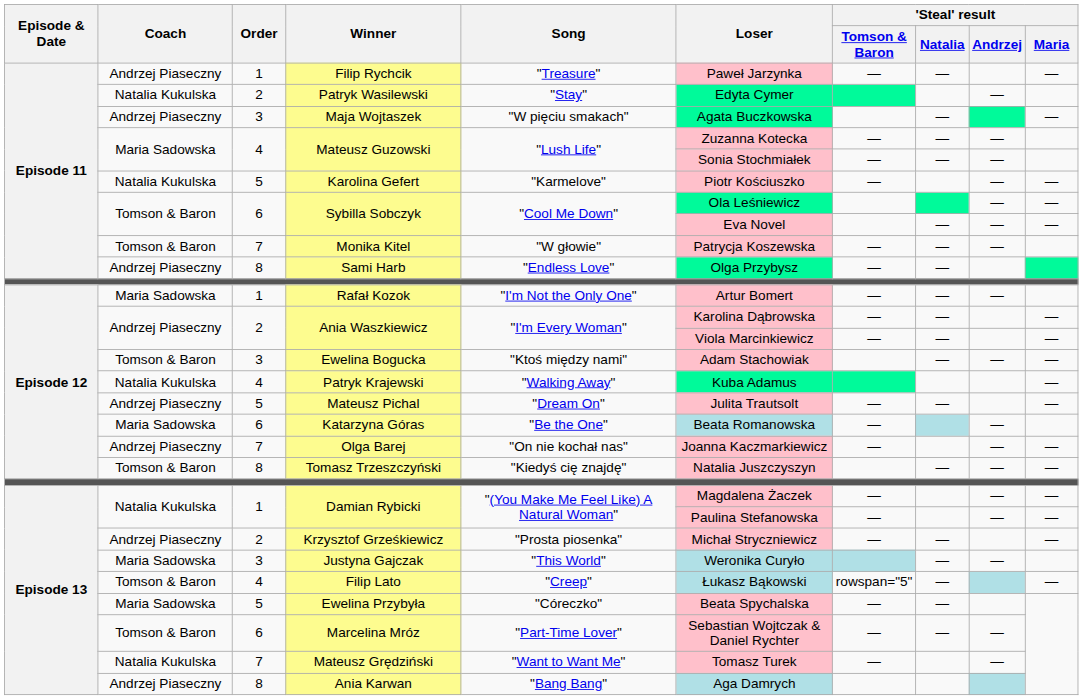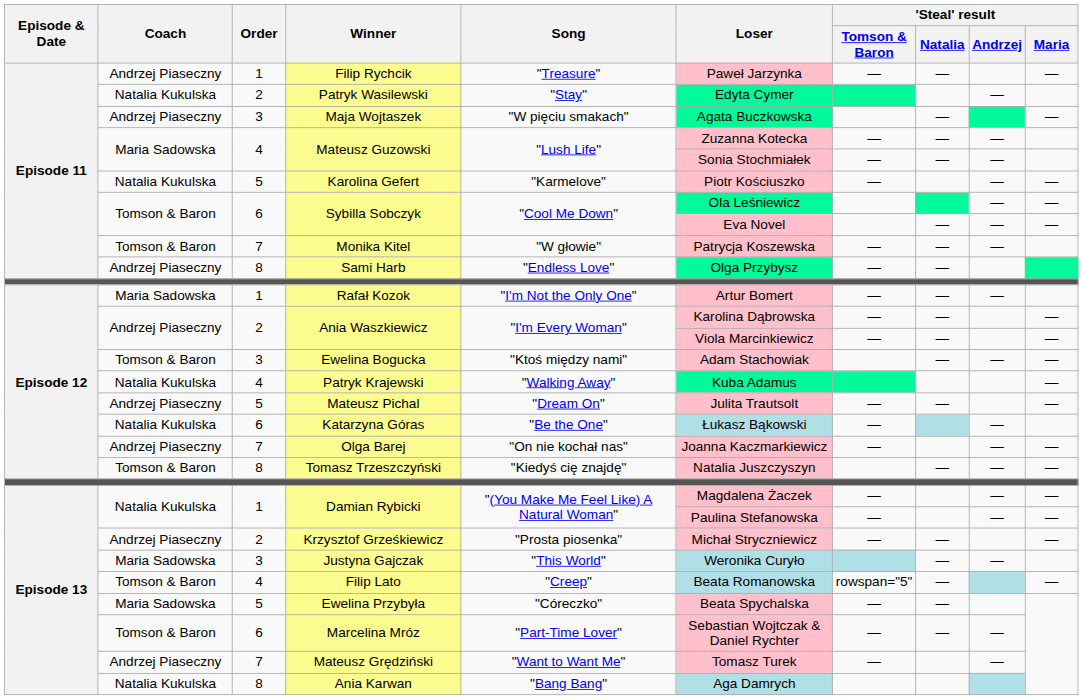(165, 425) Maria Sadowska -> (165, 425) Natalia Kukulska
(754, 425) Beata Romanowska -> (754, 425) Łukasz Bąkowski
(754, 582) Łukasz Bąkowski -> (754, 582) Beata Romanowska
(165, 662) Natalia Kukulska -> (165, 662) Andrzej Piaseczny
(165, 683) Andrzej Piaseczny -> (165, 683) Natalia Kukulska
